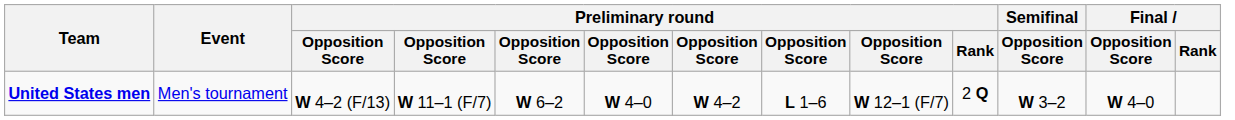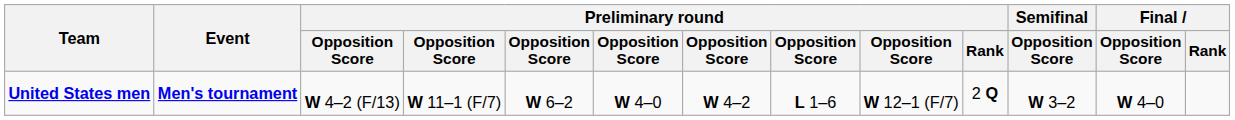(223, 94) normal -> (228, 94) bold
